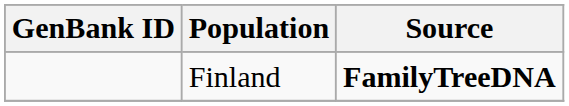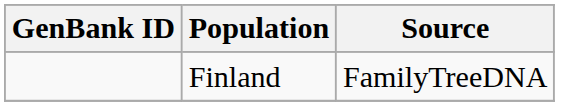(449, 76) bold -> (445, 76) normal
